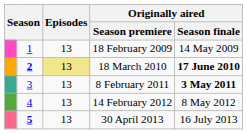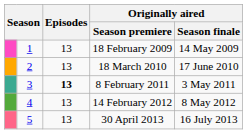(30, 66) bold -> (30, 66) normal
(66, 66) khaki background -> (66, 66) no background
(209, 66) bold -> (209, 66) normal
(66, 84) normal -> (66, 84) bold
(209, 84) bold -> (209, 84) normal
(30, 119) bold -> (30, 119) normal
